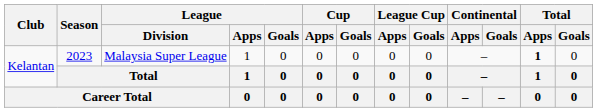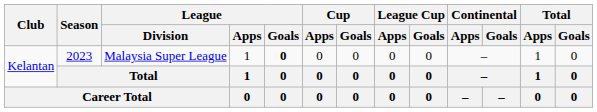(283, 55) normal -> (283, 55) bold
(538, 55) bold -> (538, 55) normal
